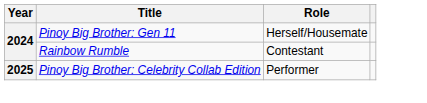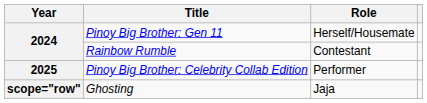+ row: (110, 88)
